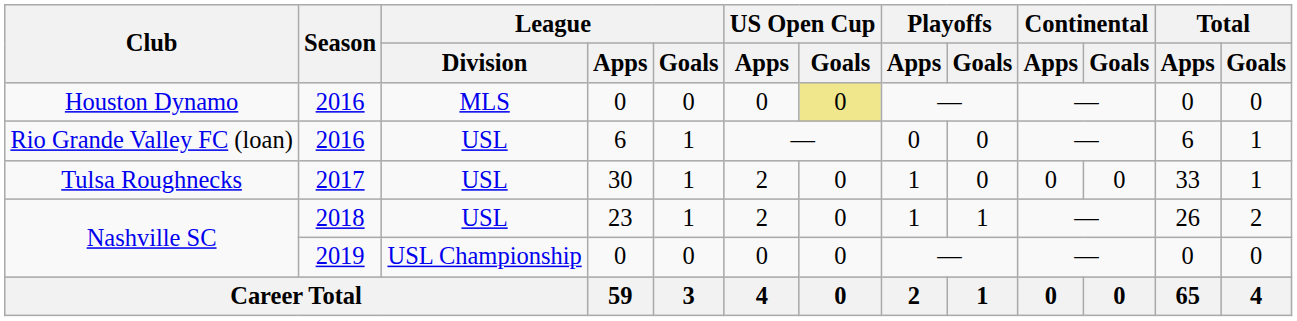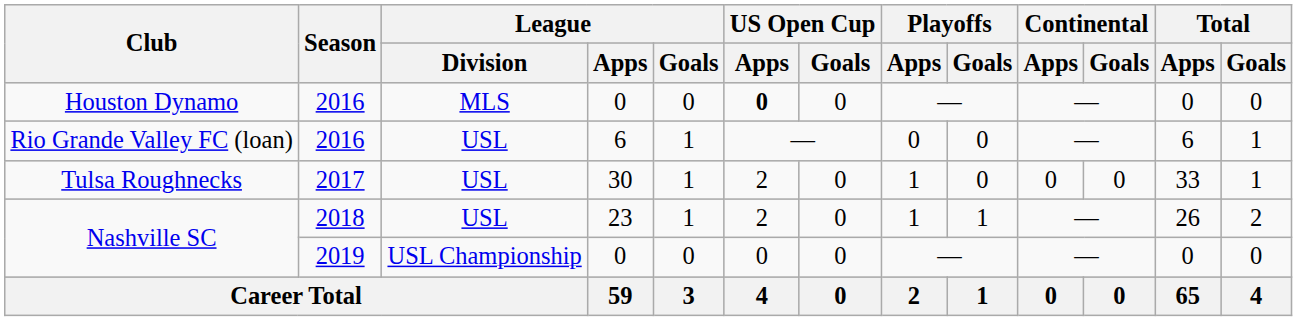(762, 101) normal -> (762, 101) bold
(840, 101) khaki background -> (840, 101) no background
